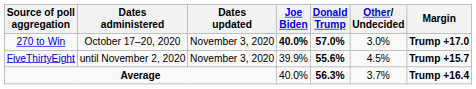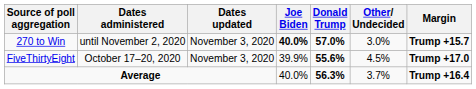(132, 42) October 17–20, 2020 -> (133, 42) until November 2, 2020
(439, 42) Trump +17.0 -> (439, 42) Trump +15.7
(133, 59) until November 2, 2020 -> (132, 59) October 17–20, 2020
(439, 59) Trump +15.7 -> (439, 59) Trump +17.0
